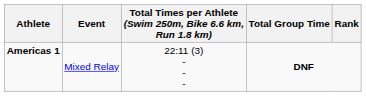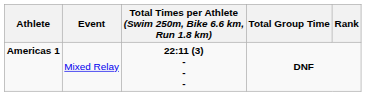(184, 67) normal -> (184, 67) bold
